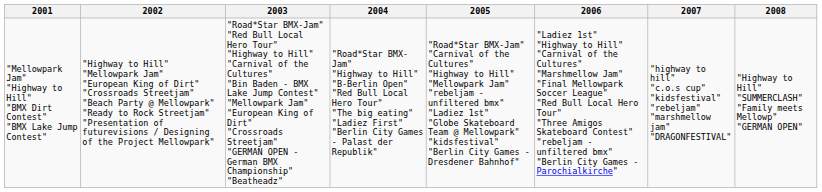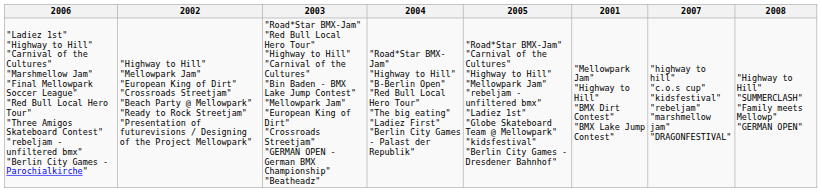columns swapped: (42, 11) <-> (591, 11)
